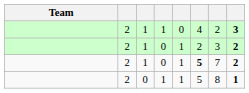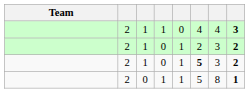(217, 29) 2 -> (217, 29) 4
(217, 63) 7 -> (217, 63) 3
